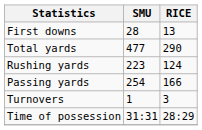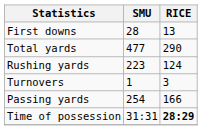rows swapped: (48, 82) <-> (35, 99)
(179, 116) normal -> (179, 116) bold
